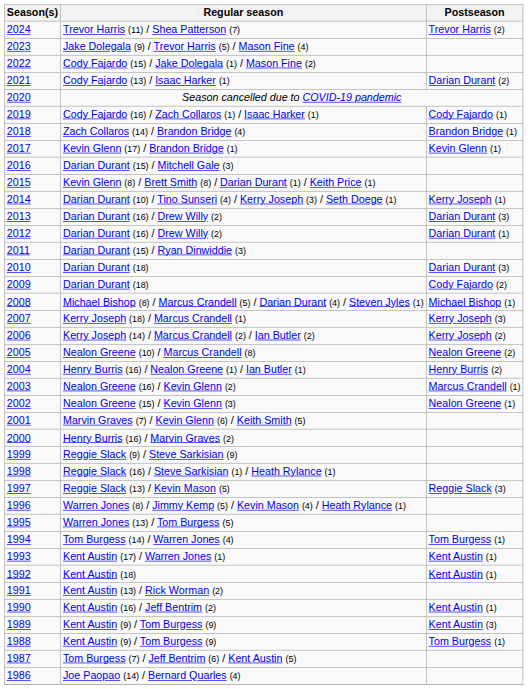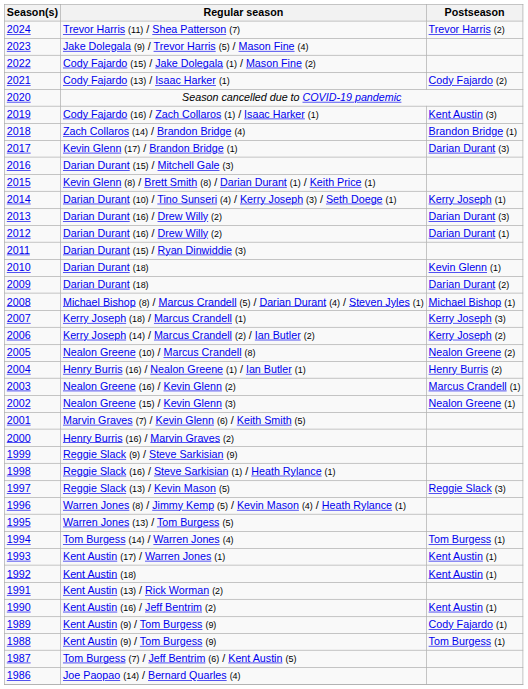(469, 81) Darian Durant (2) -> (468, 81) Cody Fajardo (2)
(468, 115) Cody Fajardo (1) -> (463, 115) Kent Austin (3)
(465, 149) Kevin Glenn (1) -> (469, 149) Darian Durant (3)
(469, 268) Darian Durant (3) -> (465, 268) Kevin Glenn (1)
(468, 285) Cody Fajardo (2) -> (469, 285) Darian Durant (2)
(463, 625) Kent Austin (3) -> (468, 625) Cody Fajardo (1)
